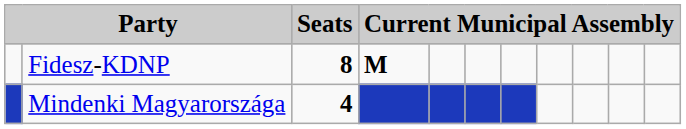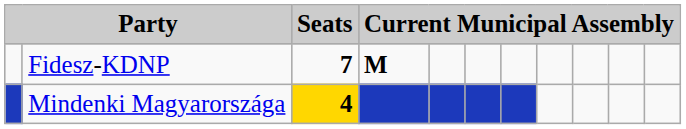(346, 63) 8 -> (346, 63) 7
(346, 103) no background -> (346, 103) gold background
